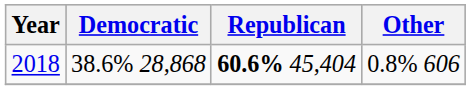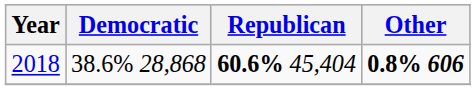(414, 64) normal -> (416, 64) bold
